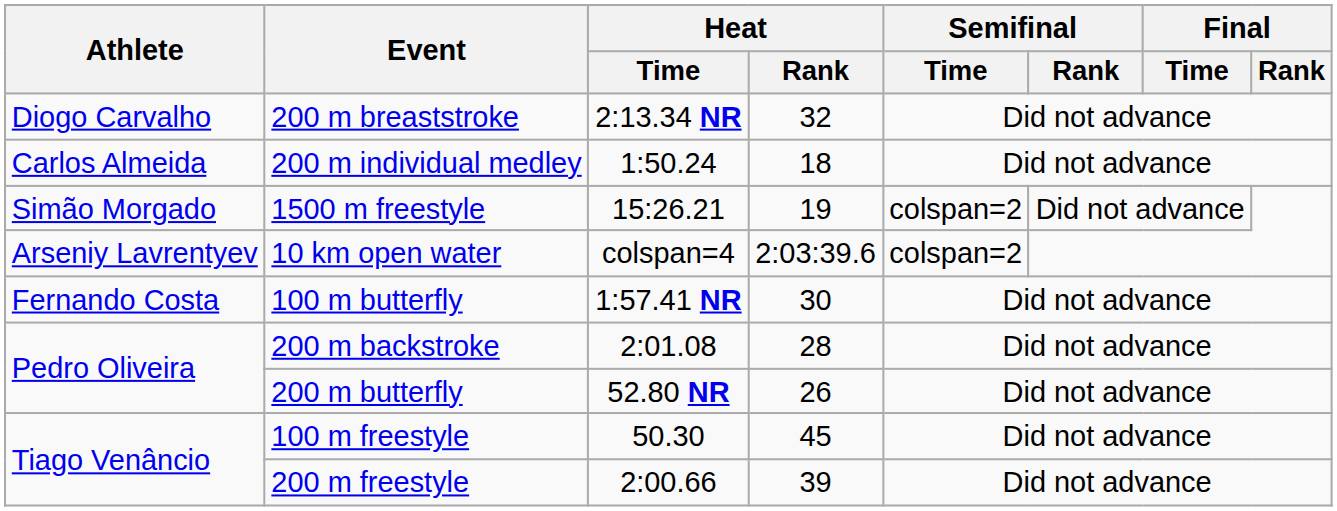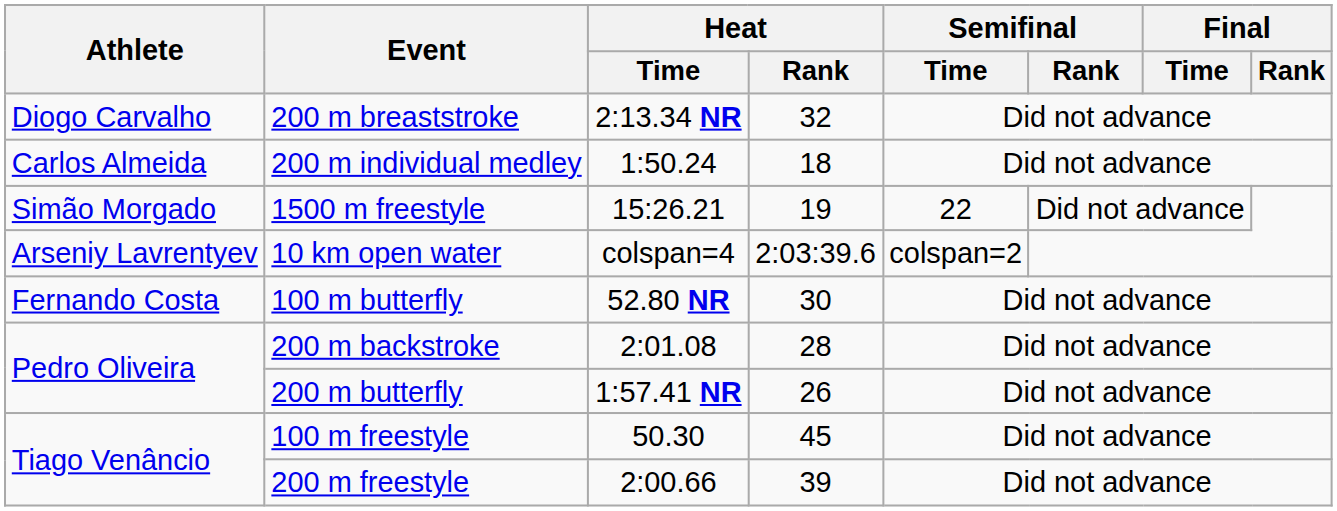(956, 209) colspan=2 -> (956, 209) 22
(668, 300) 1:57.41 NR -> (668, 300) 52.80 NR
(668, 392) 52.80 NR -> (668, 392) 1:57.41 NR
